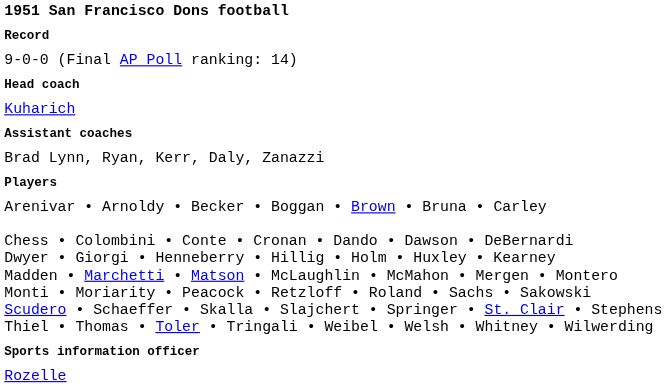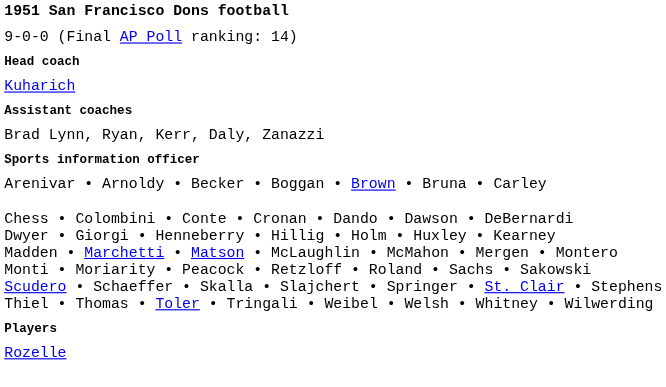- row: (27, 36)
rows swapped: (31, 183) <-> (102, 351)
